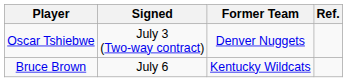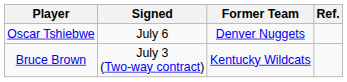(152, 40) July 3 (Two-way contract) -> (152, 33) July 6
(152, 67) July 6 -> (152, 60) July 3 (Two-way contract)
